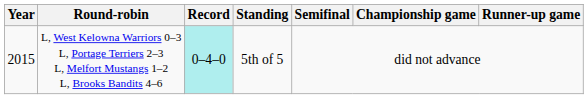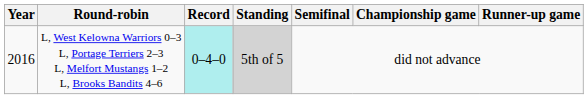(21, 59) 2015 -> (21, 59) 2016
(262, 59) no background -> (262, 59) lightgrey background
